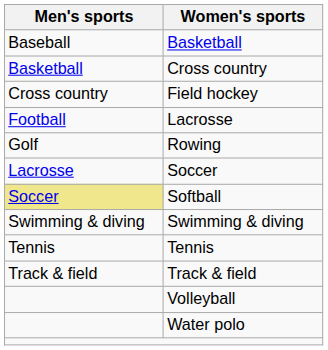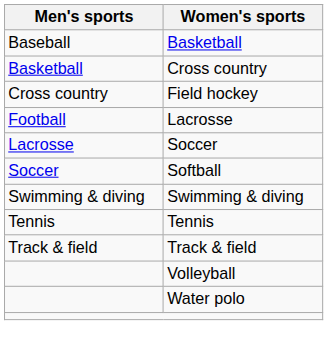- row: (194, 145)
(33, 196) khaki background -> (33, 171) no background
